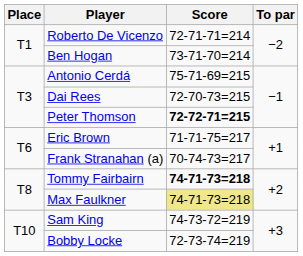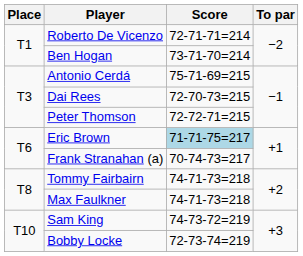(210, 117) bold -> (210, 117) normal
(210, 138) no background -> (210, 138) lightblue background
(210, 179) bold -> (210, 179) normal
(210, 199) khaki background -> (210, 199) no background
